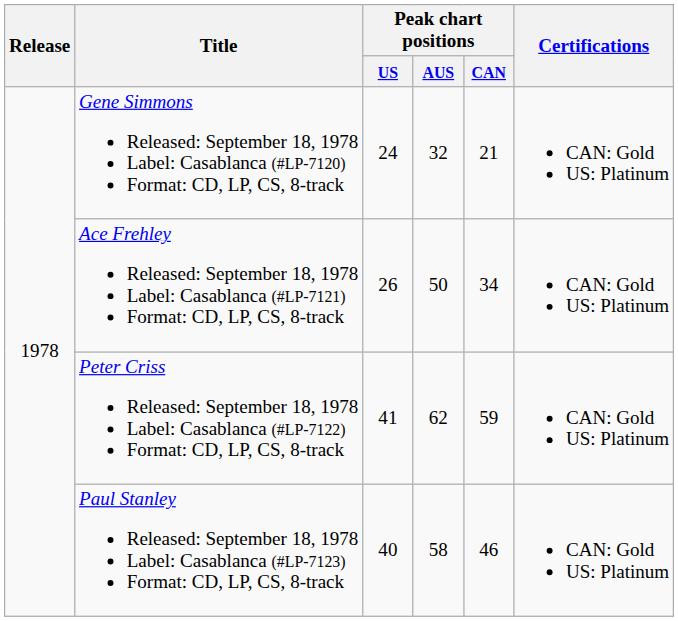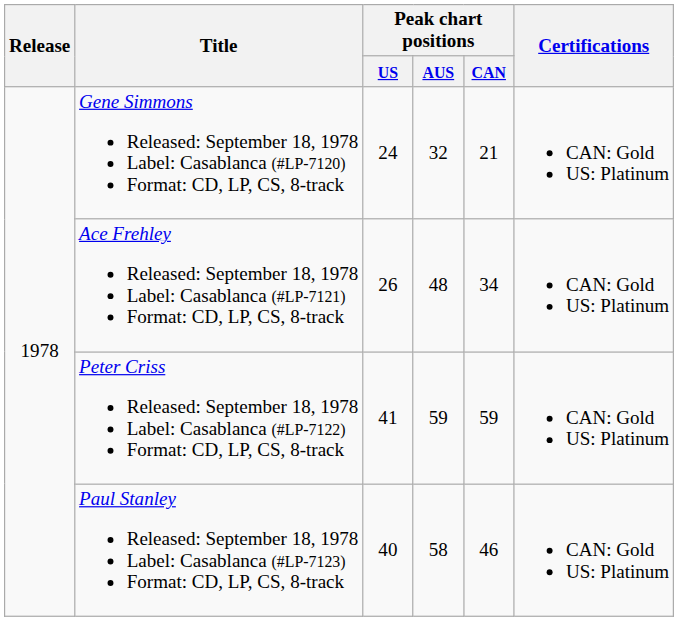(438, 285) 50 -> (438, 285) 48
(438, 417) 62 -> (438, 417) 59
